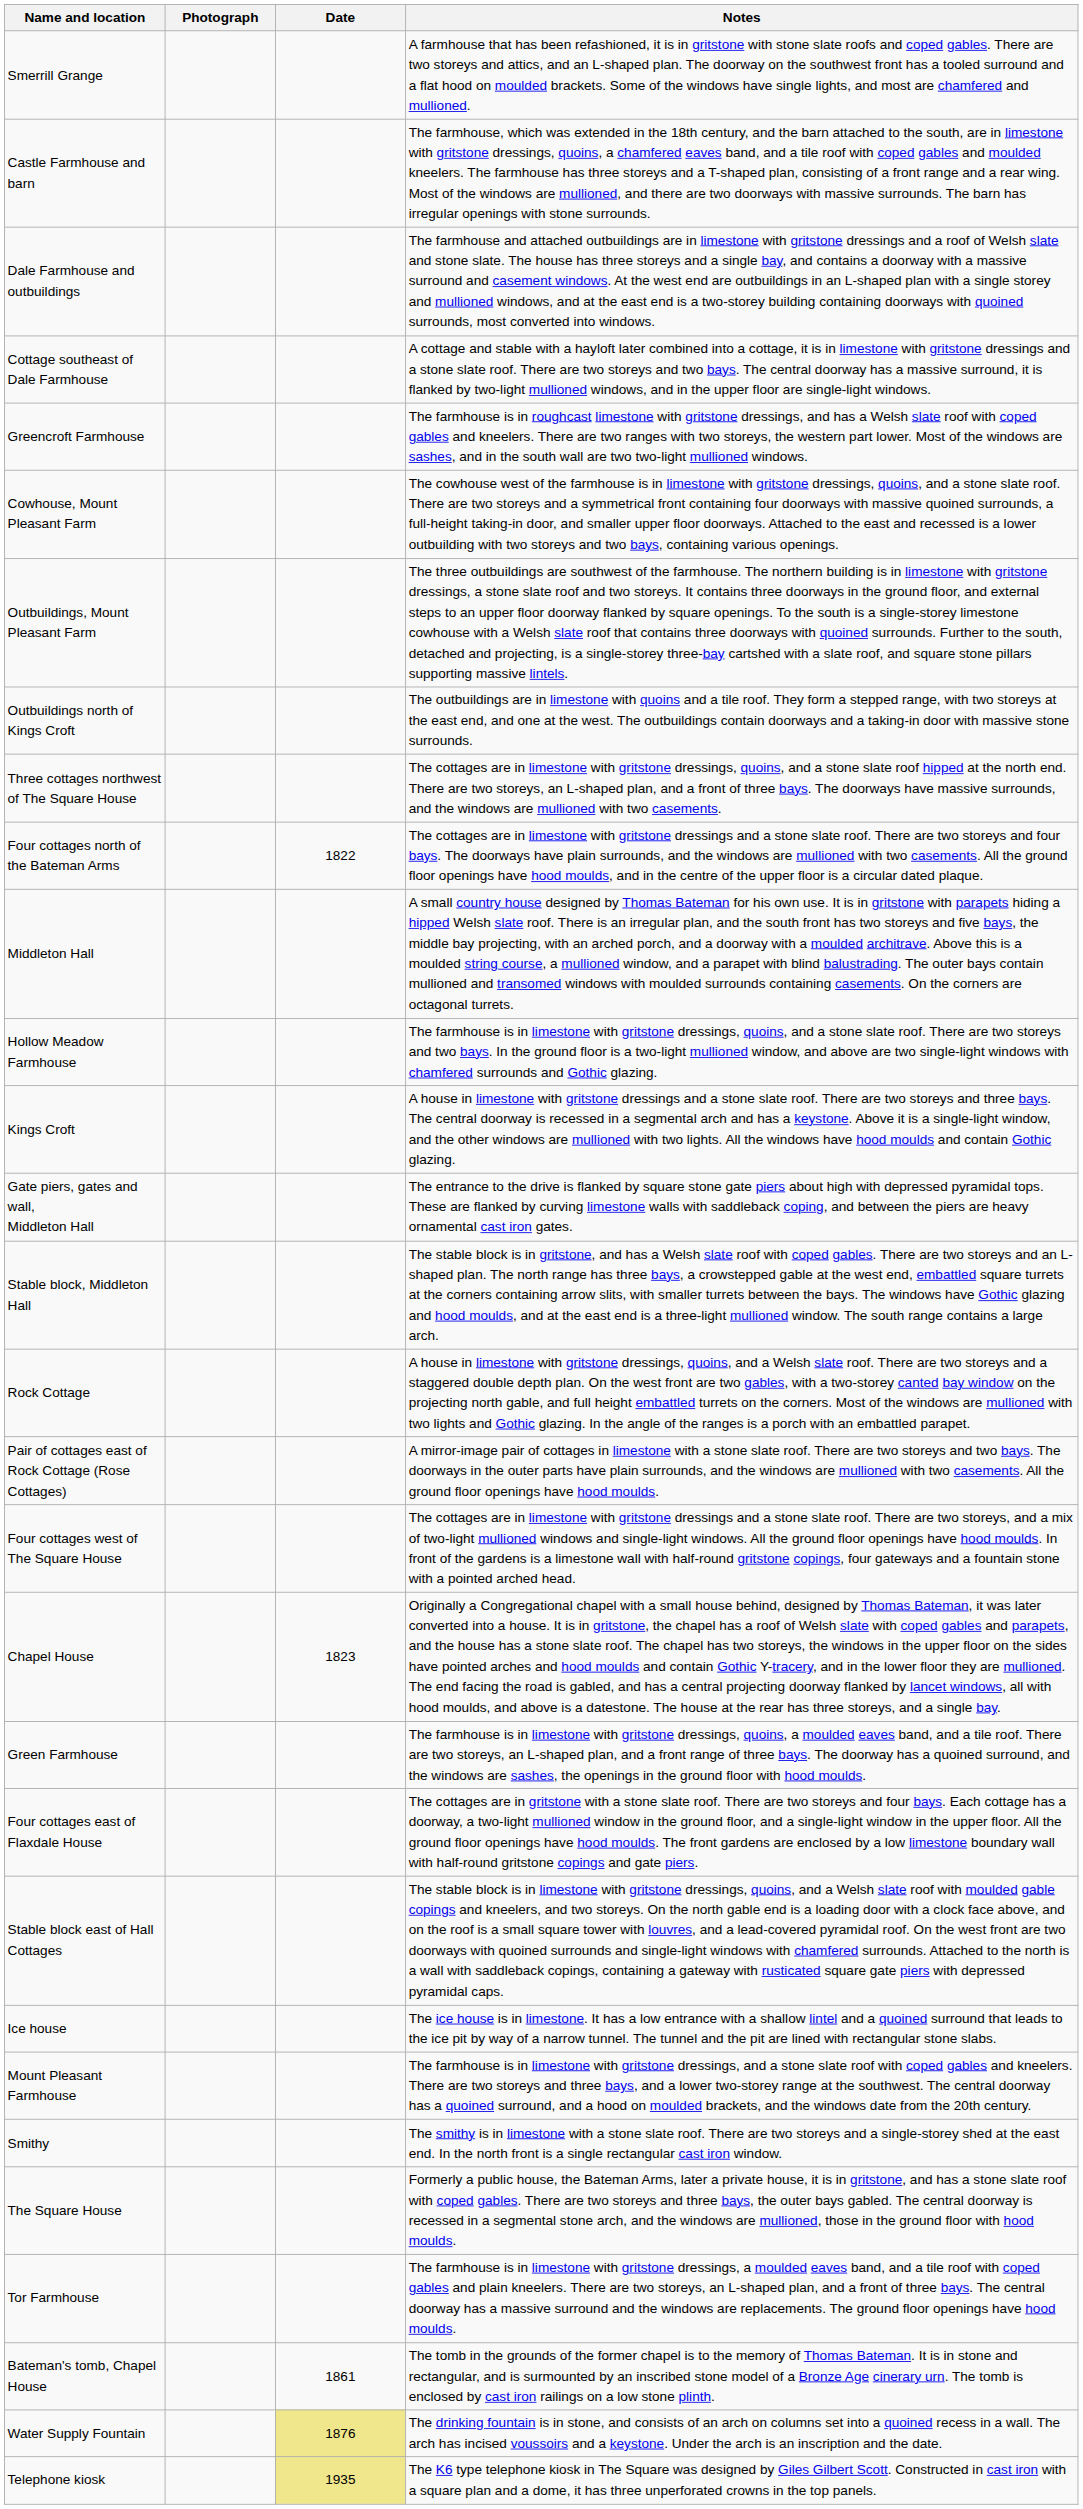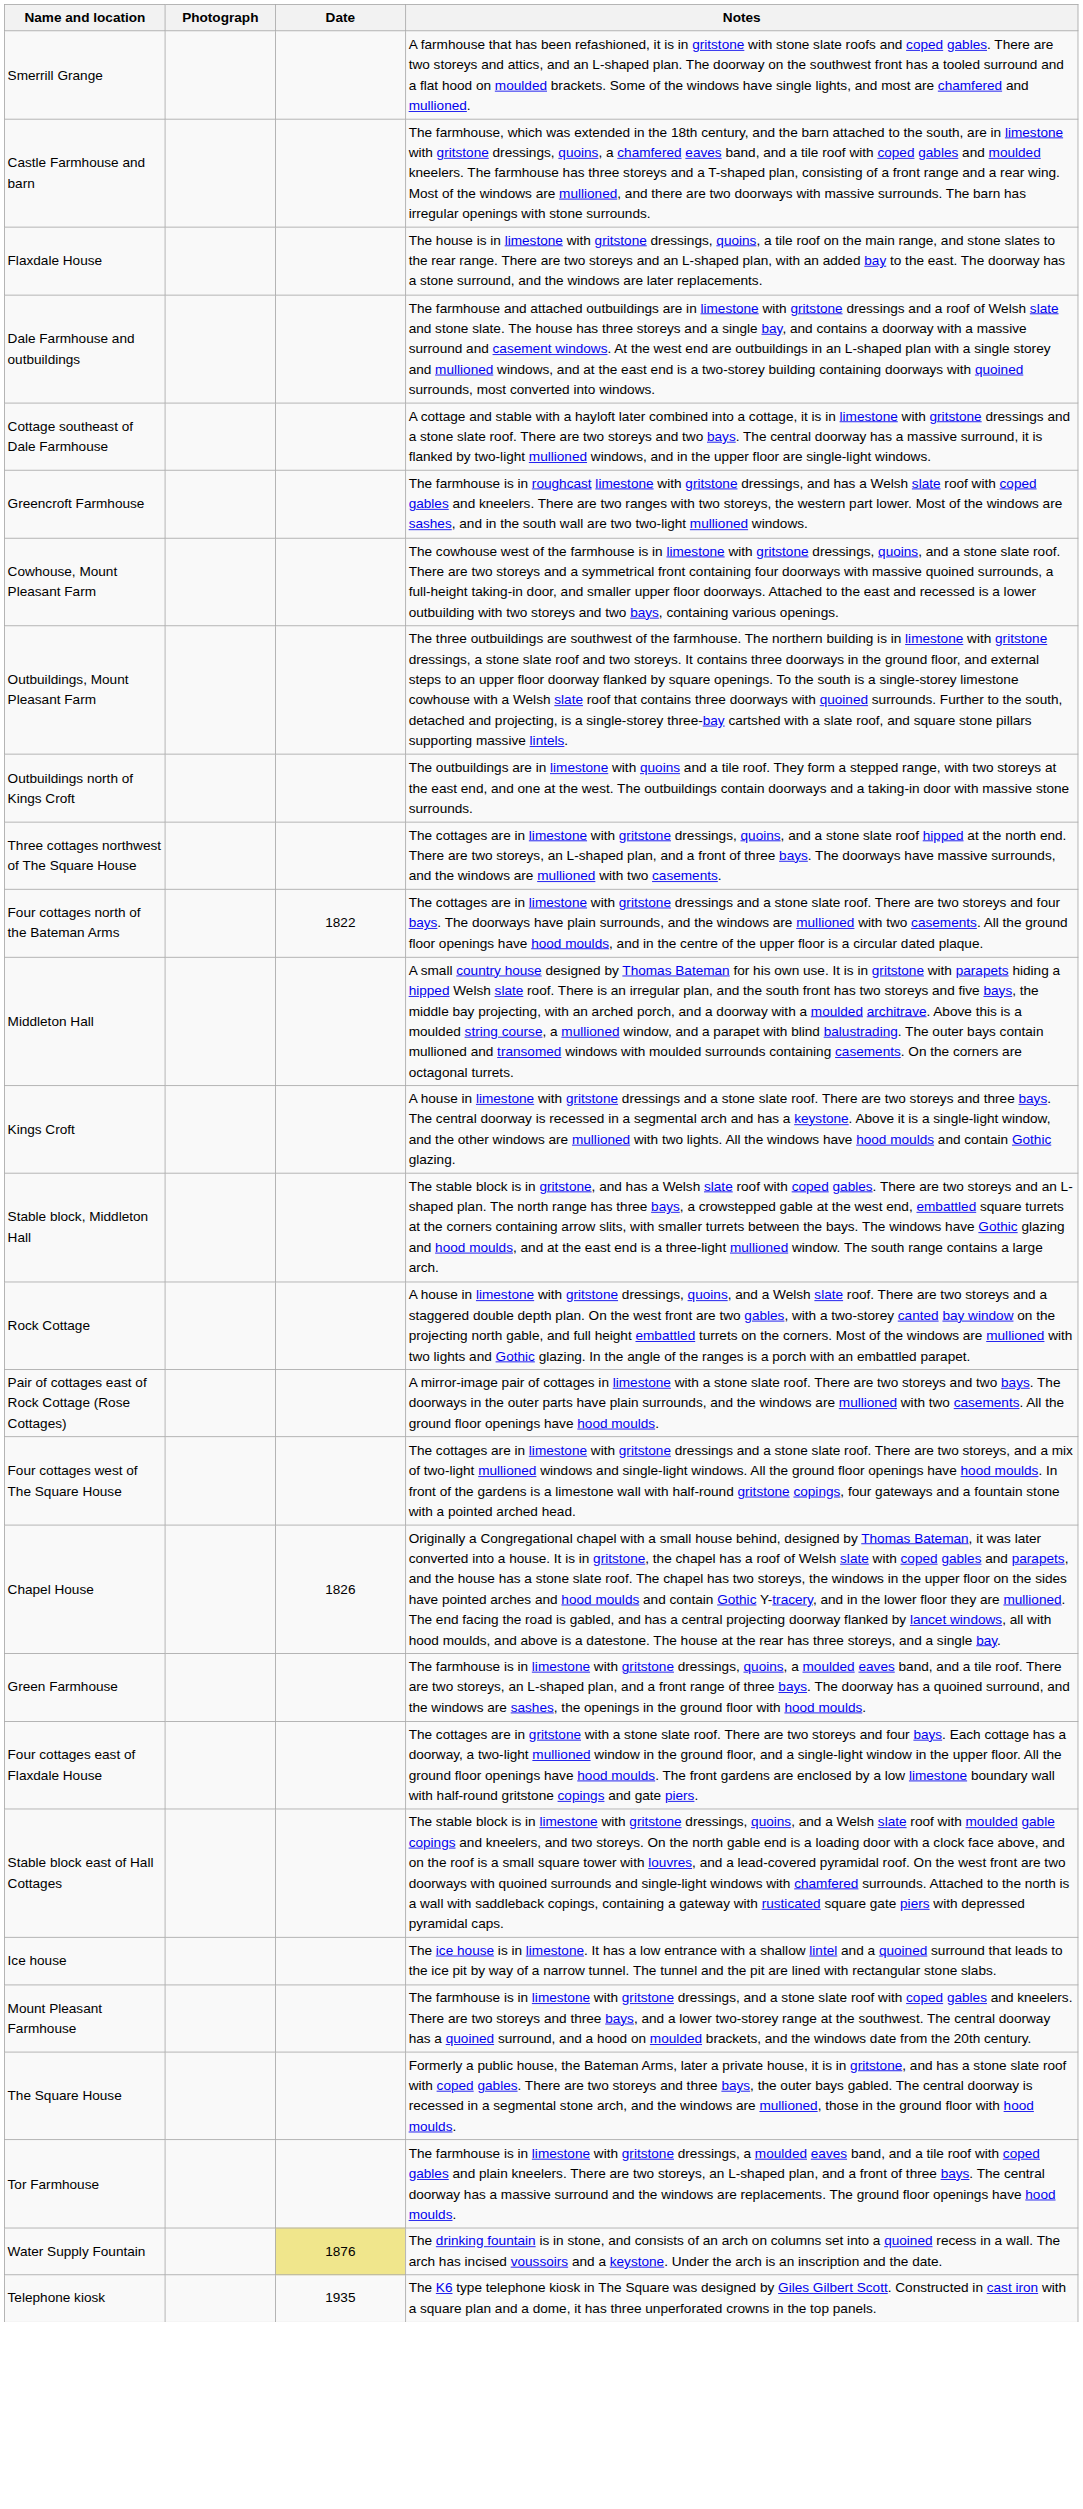+ row: (55, 261)
- row: (56, 1051)
- row: (73, 1207)
(340, 1656) 1823 -> (340, 1589) 1826
- row: (28, 2143)
- row: (82, 2376)
(340, 2480) khaki background -> (340, 2298) no background
